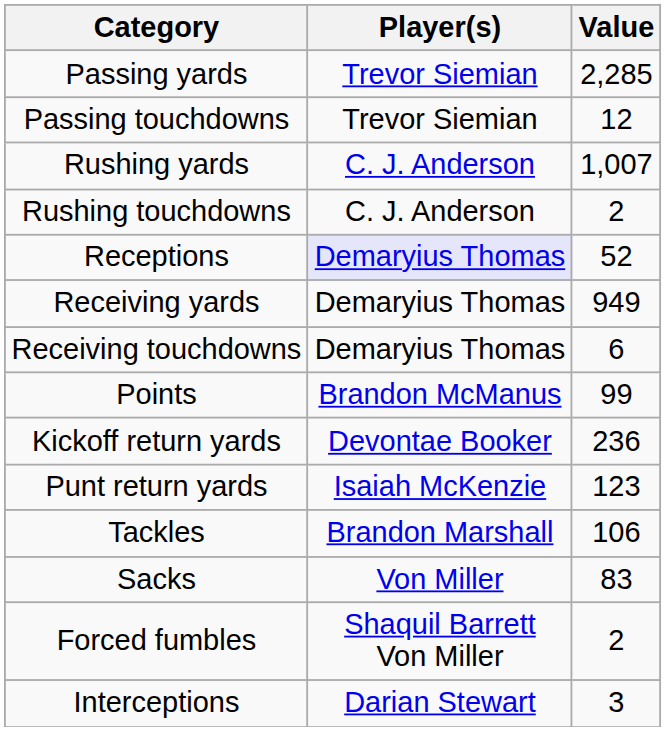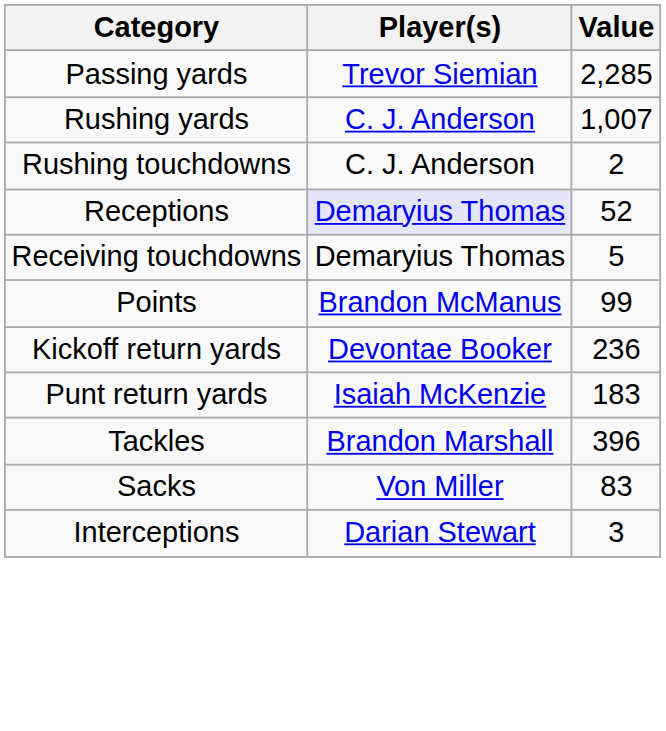- row: (156, 119)
- row: (156, 303)
(616, 348) 6 -> (616, 257) 5
(616, 486) 123 -> (616, 394) 183
(616, 532) 106 -> (616, 440) 396
- row: (156, 640)
